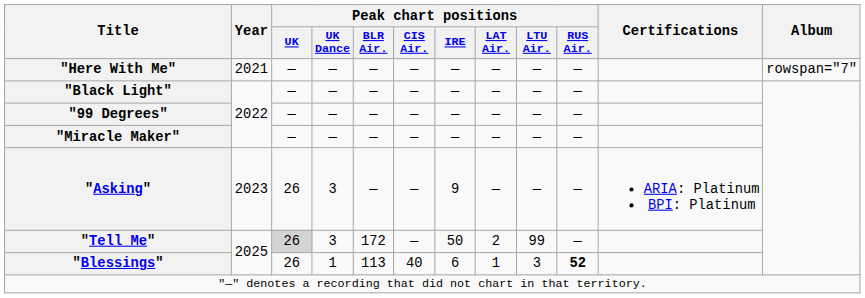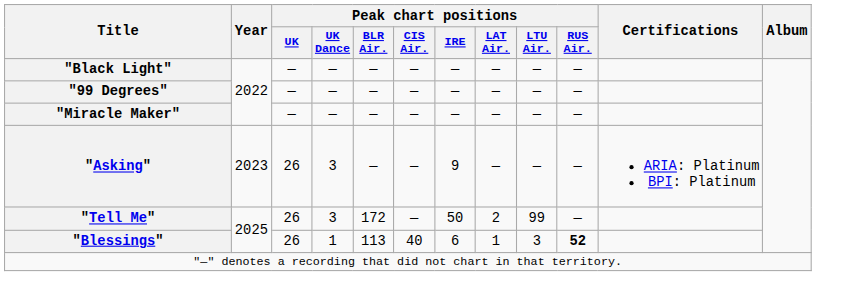- row: (118, 69)
(292, 241) lightgrey background -> (292, 219) no background
